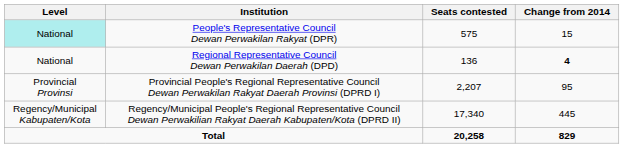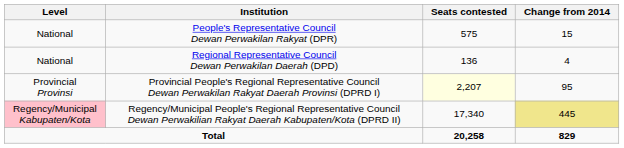(55, 33) paleturquoise background -> (55, 33) no background
(567, 60) bold -> (567, 60) normal
(469, 87) no background -> (469, 87) lightyellow background
(55, 114) no background -> (55, 114) pink background
(567, 114) no background -> (567, 114) khaki background
